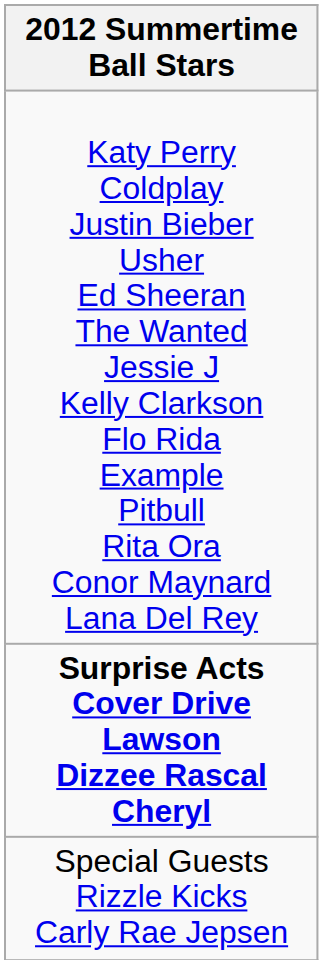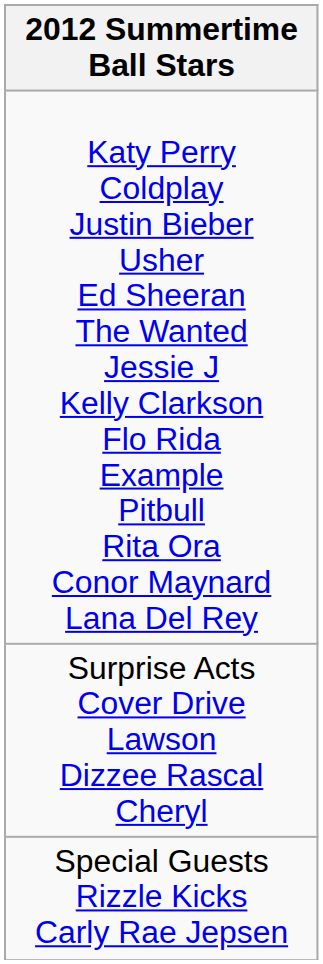(162, 739) bold -> (162, 739) normal
